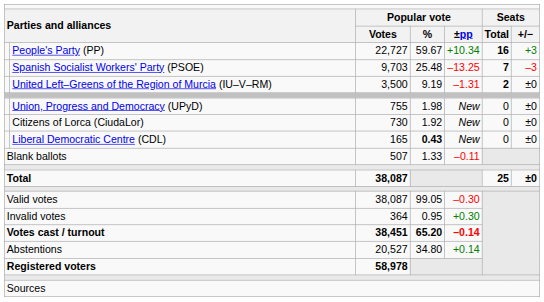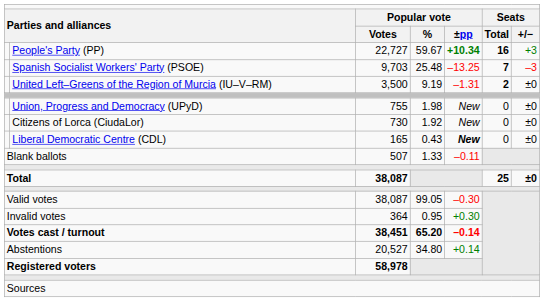(463, 51) normal -> (463, 51) bold
(432, 139) bold -> (432, 139) normal
(469, 139) normal -> (469, 139) bold
